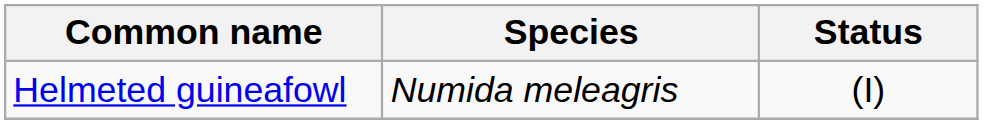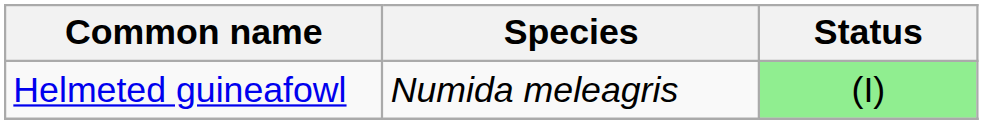(868, 89) no background -> (868, 89) lightgreen background
